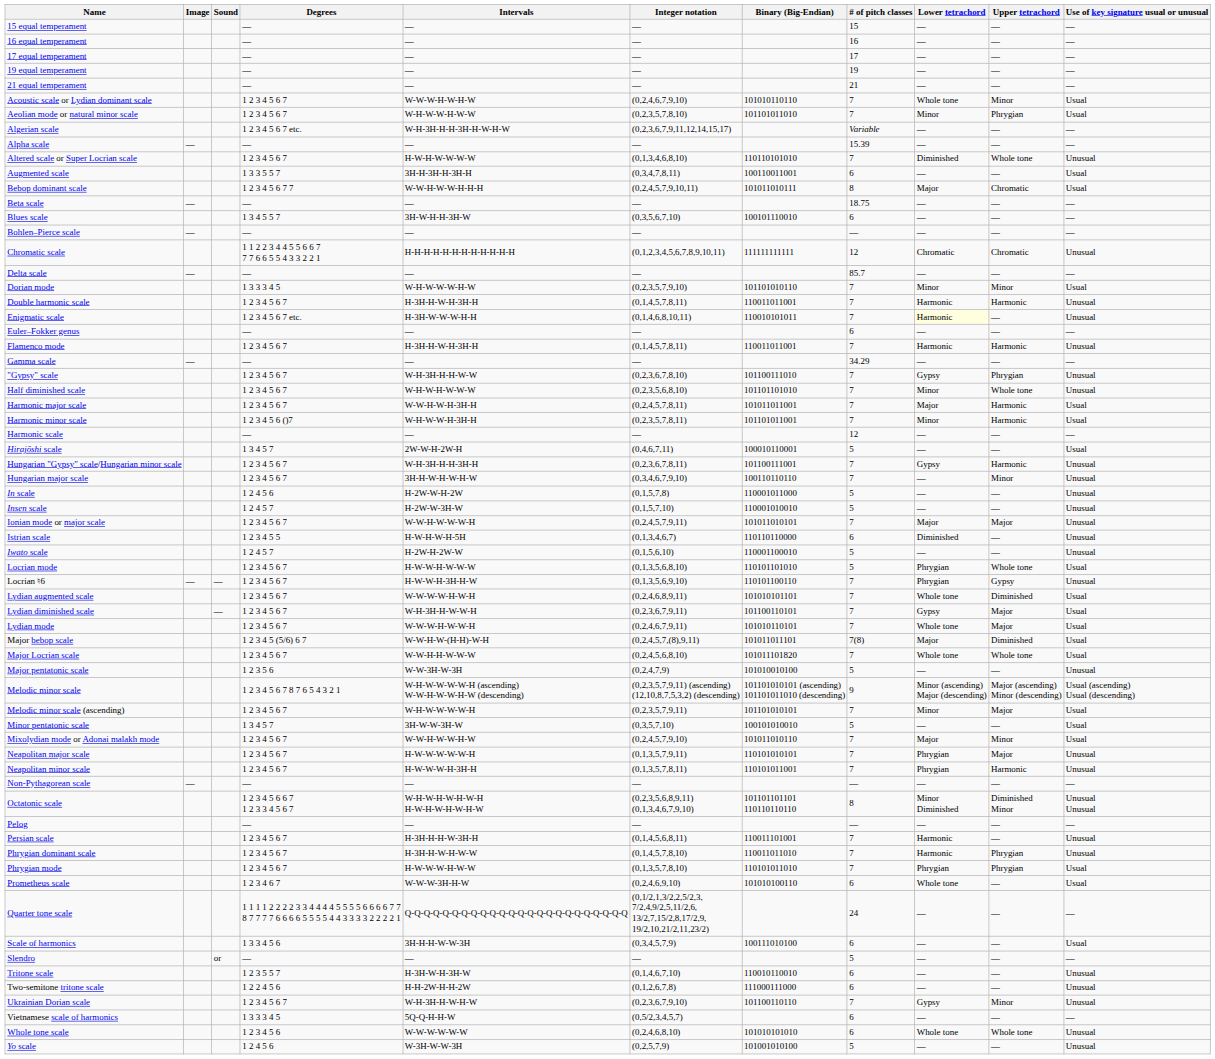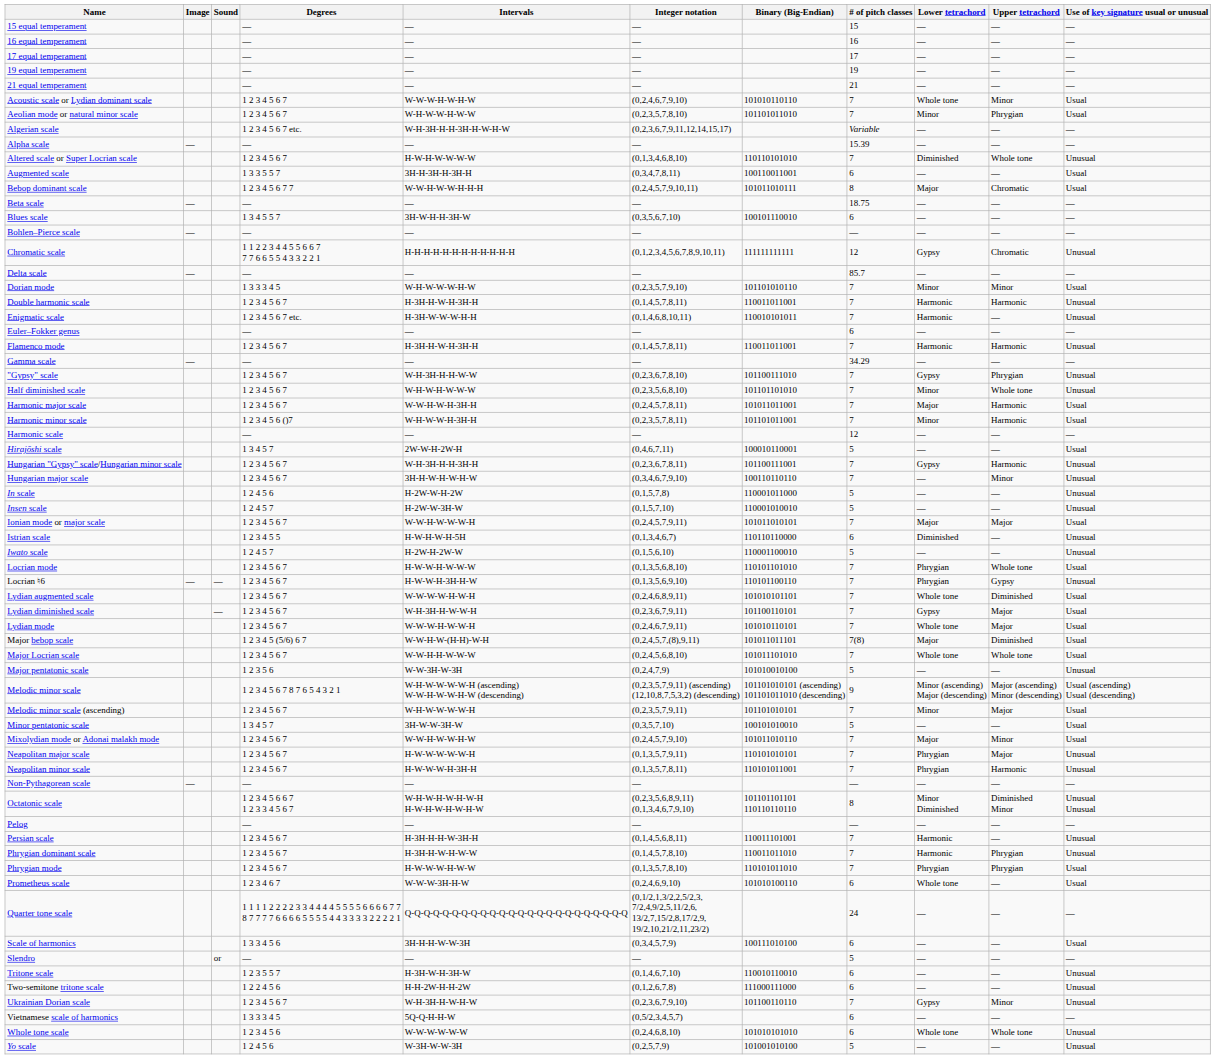(936, 252) Chromatic -> (928, 252) Gypsy
(935, 316) lightyellow background -> (935, 316) no background
(1081, 523) Unusual -> (1076, 523) Usual
(852, 567) 5 -> (852, 567) 7
(770, 655) 101011101820 -> (770, 655) 101011101010
